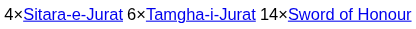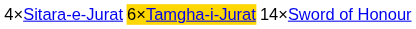(191, 14) no background -> (191, 14) gold background
